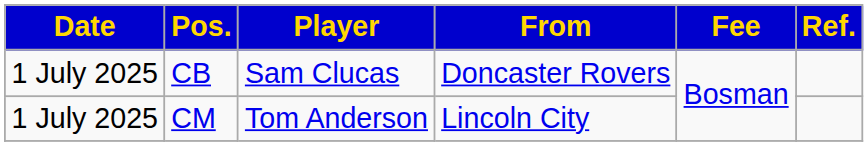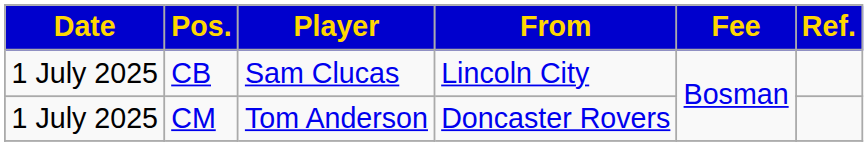(556, 72) Doncaster Rovers -> (515, 72) Lincoln City
(515, 118) Lincoln City -> (556, 118) Doncaster Rovers
